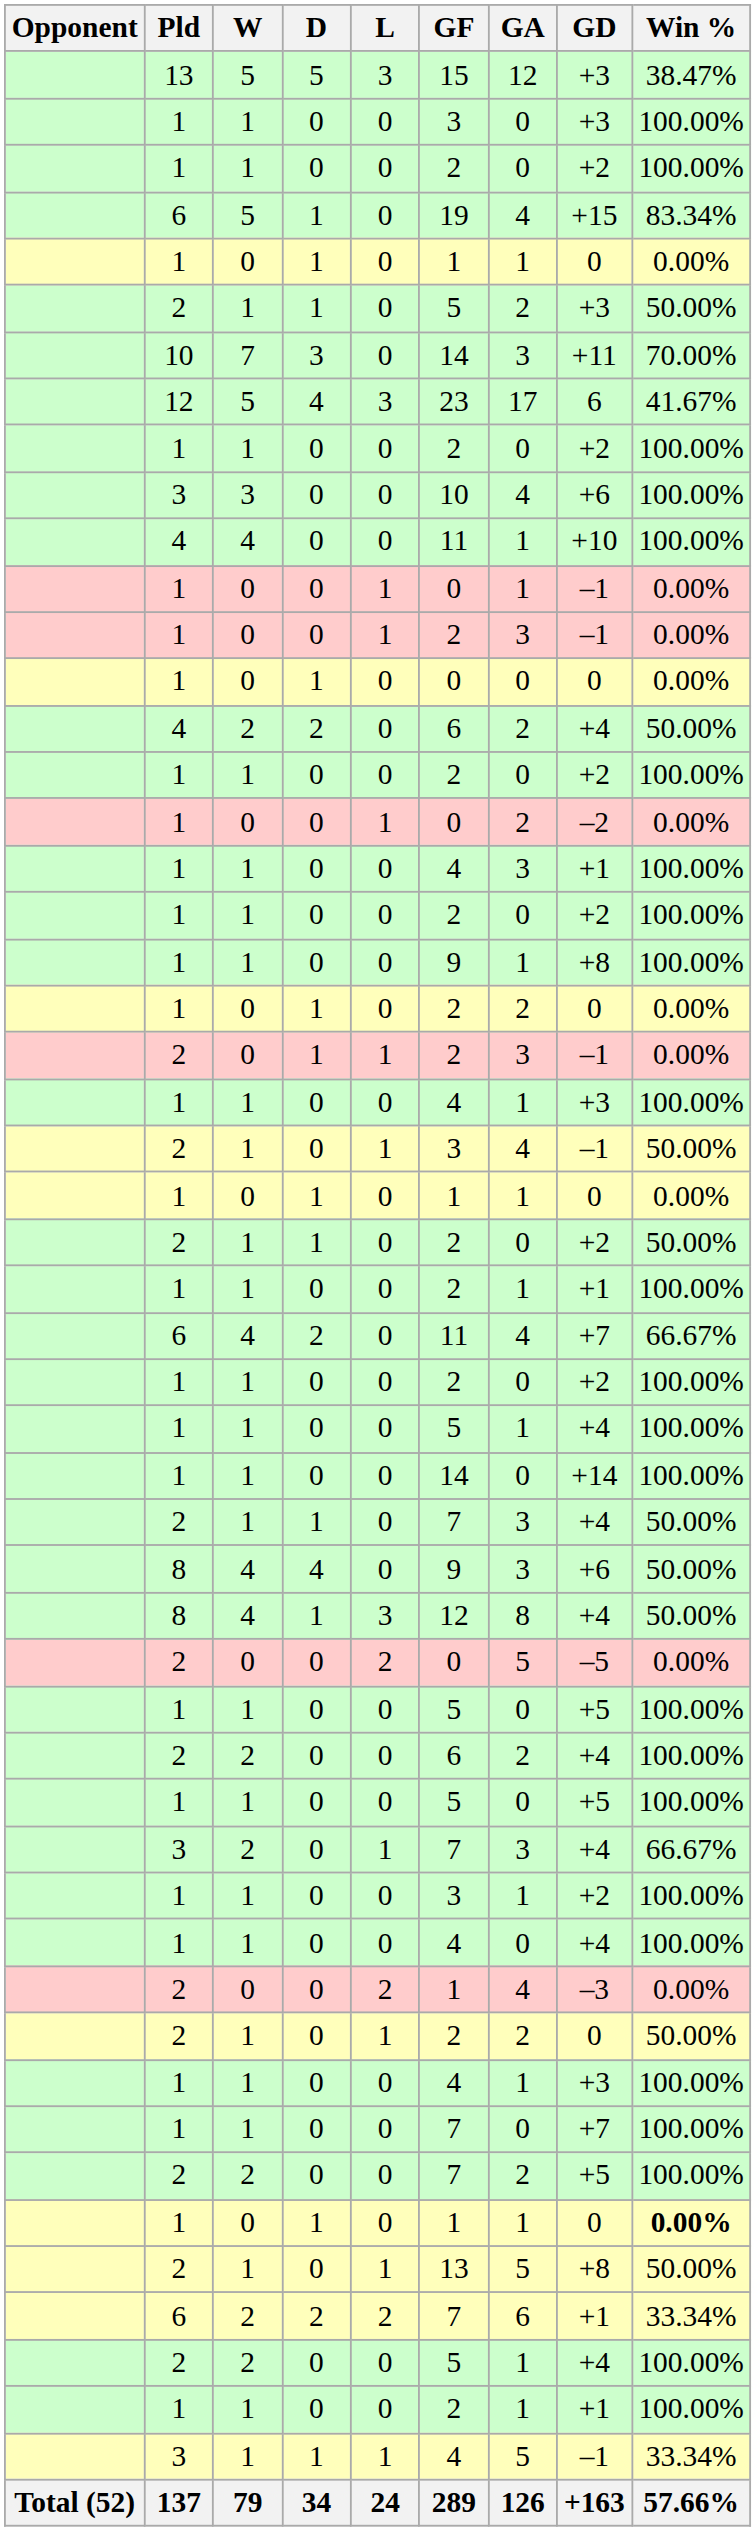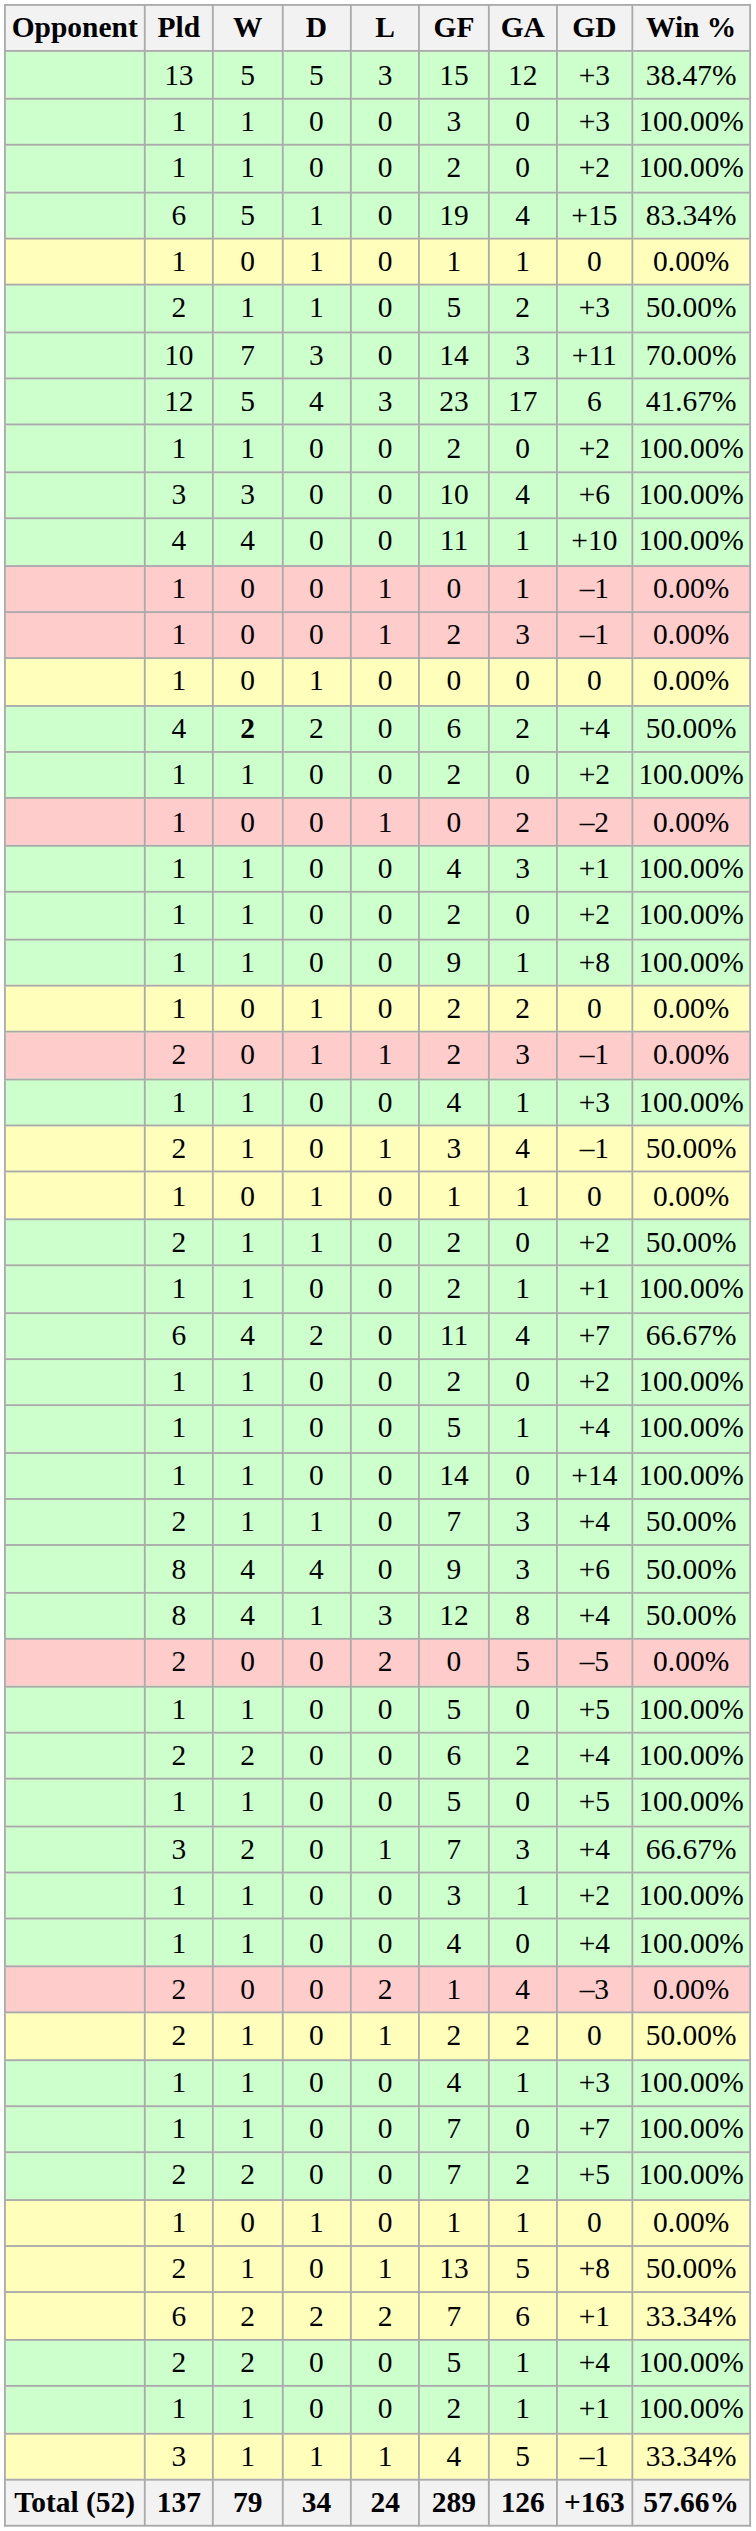(248, 728) normal -> (248, 728) bold
(691, 2222) bold -> (691, 2222) normal
